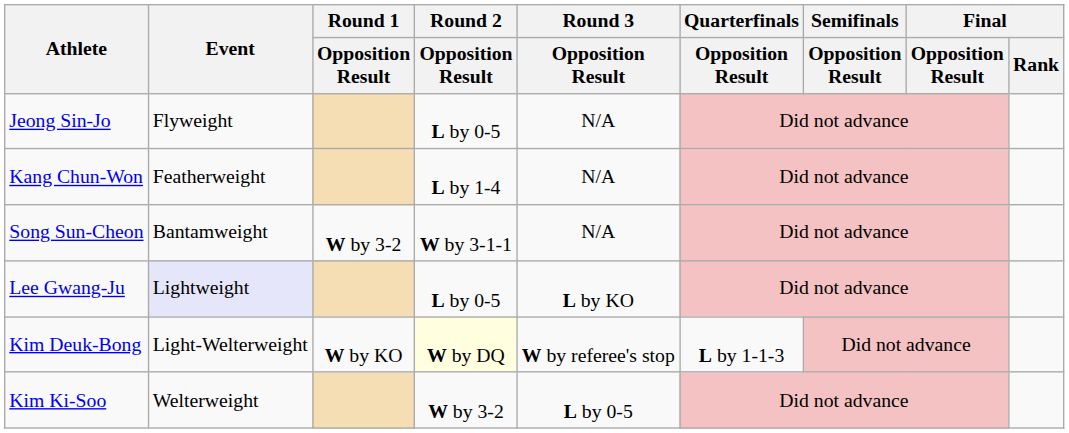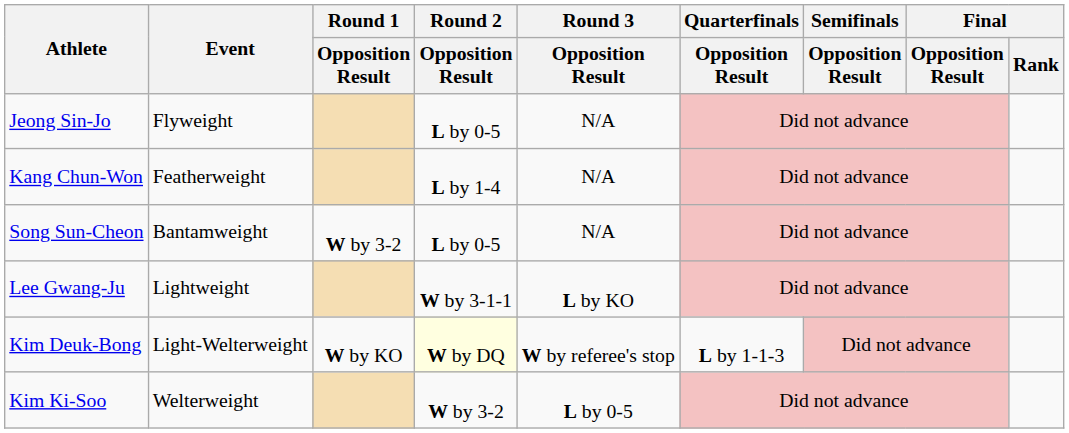(466, 244) W by 3-1-1 -> (466, 244) L by 0-5
(201, 288) lavender background -> (201, 288) no background
(466, 300) L by 0-5 -> (466, 300) W by 3-1-1
